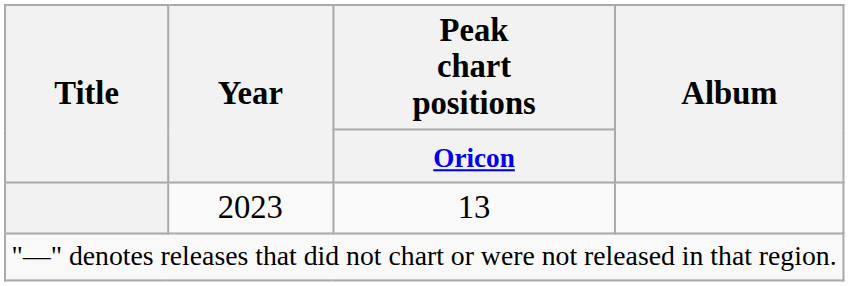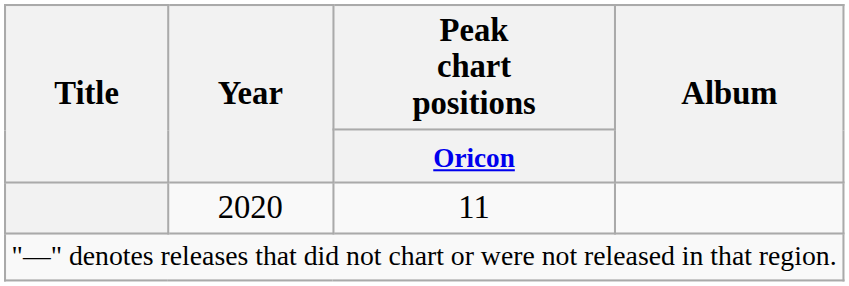(250, 207) 2023 -> (250, 207) 2020
(474, 207) 13 -> (474, 207) 11
